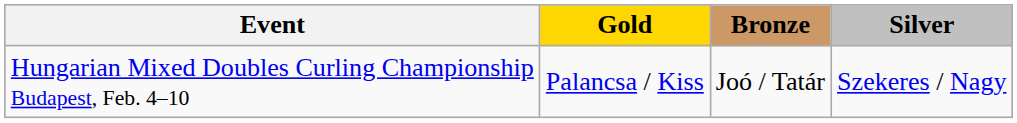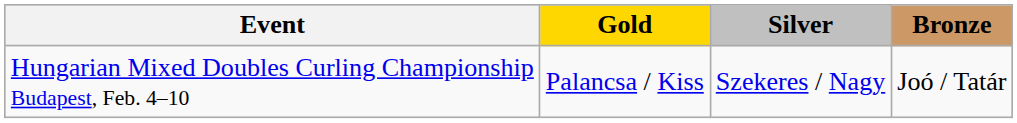columns swapped: (922, 25) <-> (770, 25)
